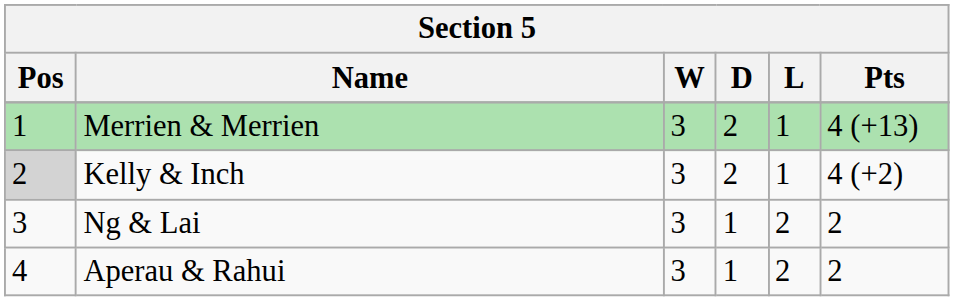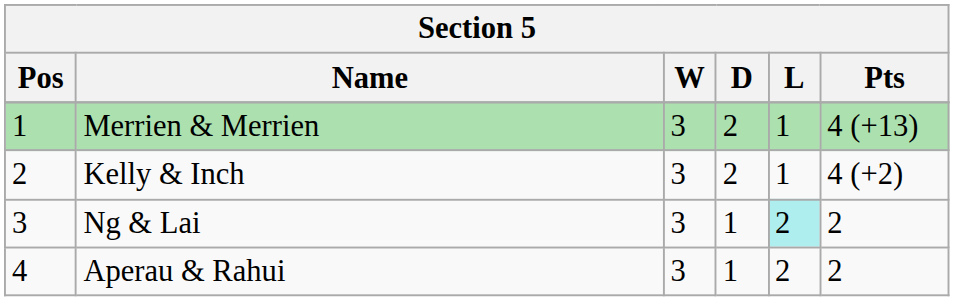(20, 174) lightgrey background -> (20, 174) no background
(783, 222) no background -> (783, 222) paleturquoise background
